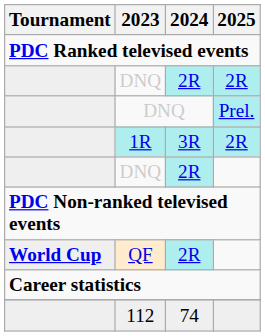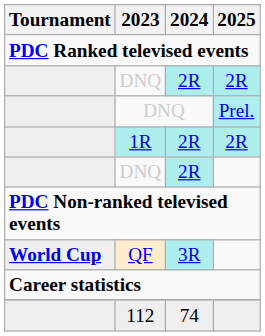(189, 141) 3R -> (189, 141) 2R
(189, 254) 2R -> (189, 254) 3R
